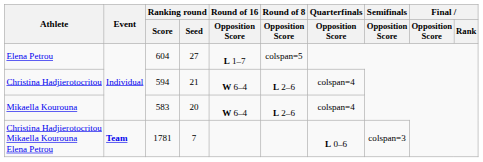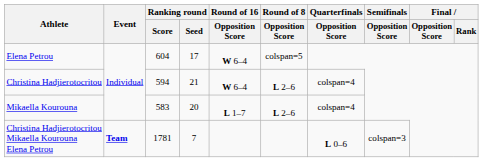(194, 56) 27 -> (194, 56) 17
(235, 62) L 1–7 -> (235, 62) W 6–4
(235, 113) W 6–4 -> (235, 113) L 1–7
